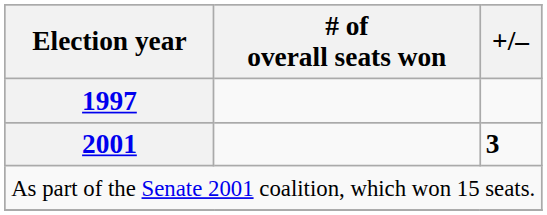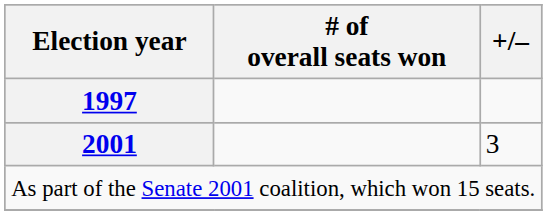(493, 143) bold -> (493, 143) normal
